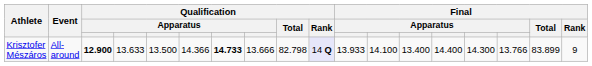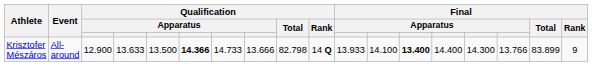(98, 50) bold -> (98, 50) normal
(195, 50) normal -> (195, 50) bold
(228, 50) bold -> (228, 50) normal
(322, 50) lavender background -> (322, 50) no background
(416, 50) normal -> (416, 50) bold
